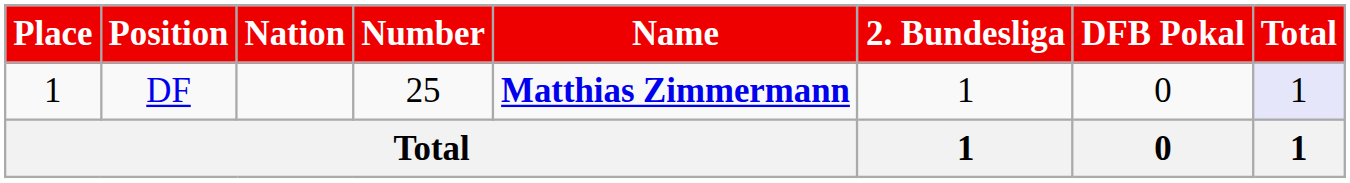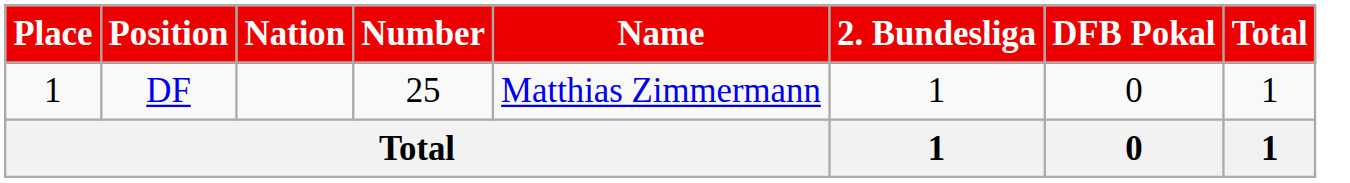(675, 90) bold -> (661, 90) normal
(1299, 90) lavender background -> (1270, 90) no background
